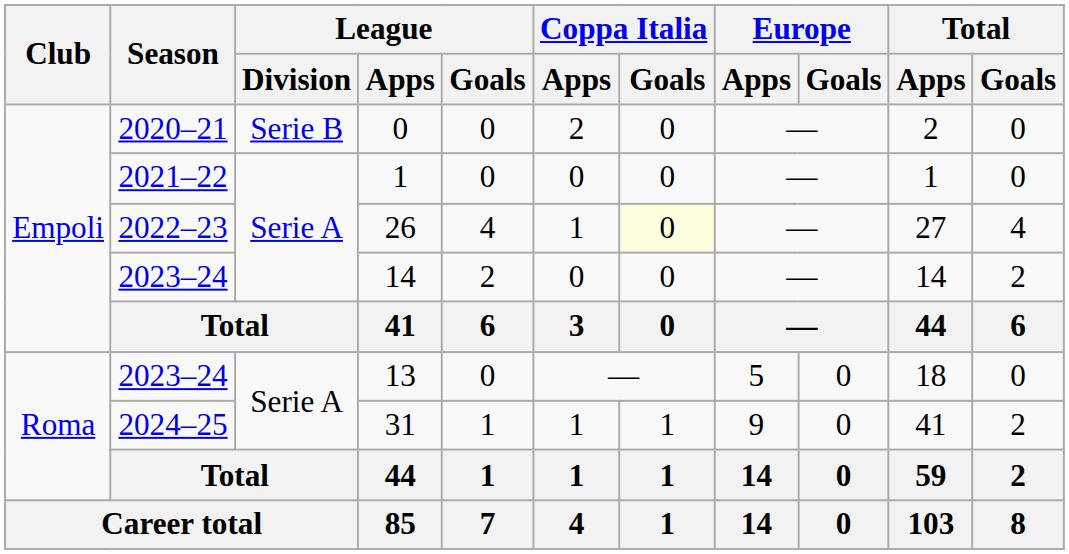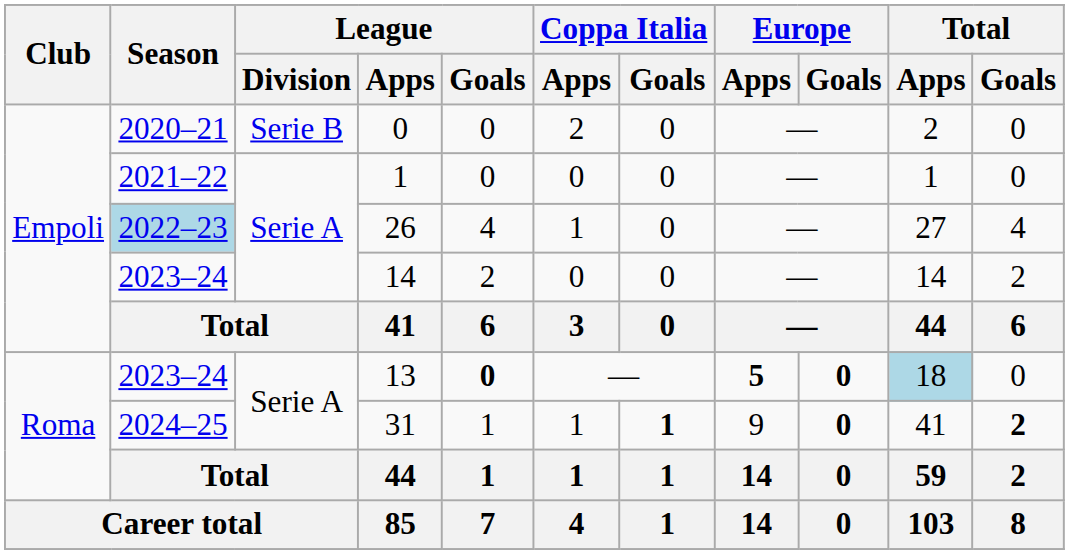(173, 227) no background -> (173, 227) lightblue background
(667, 227) lightyellow background -> (667, 227) no background
(488, 375) normal -> (488, 375) bold
(756, 375) normal -> (756, 375) bold
(844, 375) normal -> (844, 375) bold
(931, 375) no background -> (931, 375) lightblue background
(667, 425) normal -> (667, 425) bold
(844, 425) normal -> (844, 425) bold
(1018, 425) normal -> (1018, 425) bold
